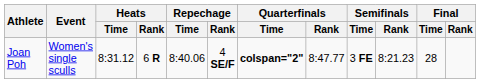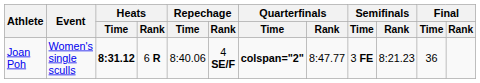(116, 58) normal -> (116, 58) bold
(431, 58) 28 -> (432, 58) 36
